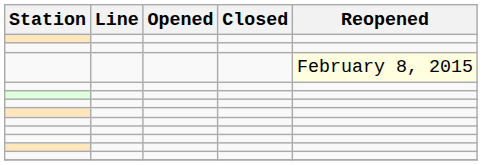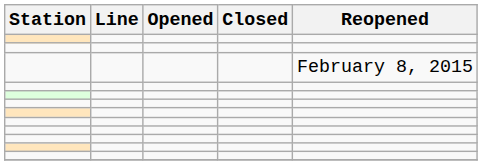(385, 67) lightyellow background -> (385, 67) no background
